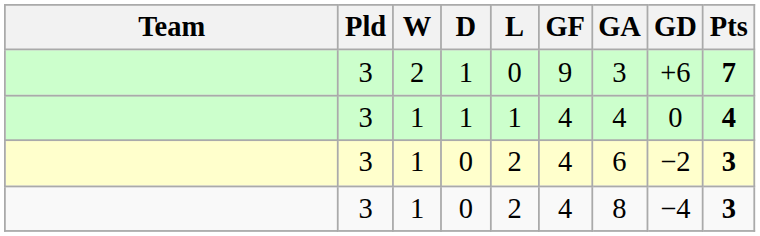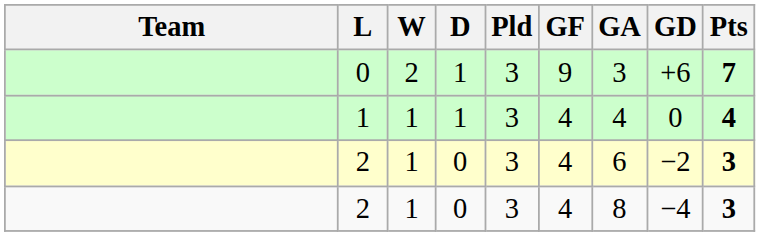columns swapped: (366, 27) <-> (515, 27)
